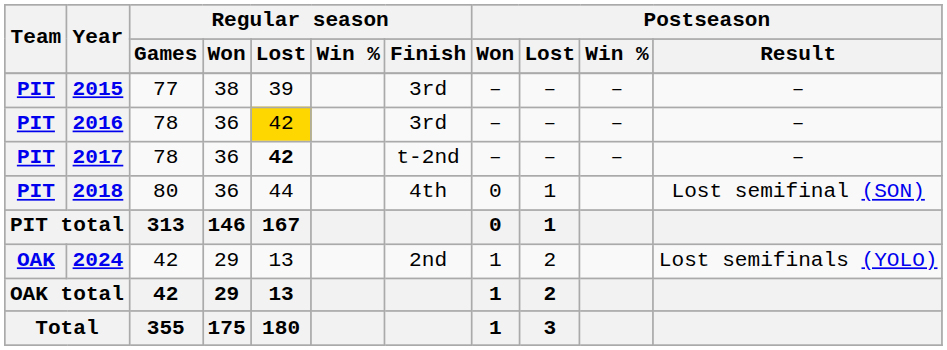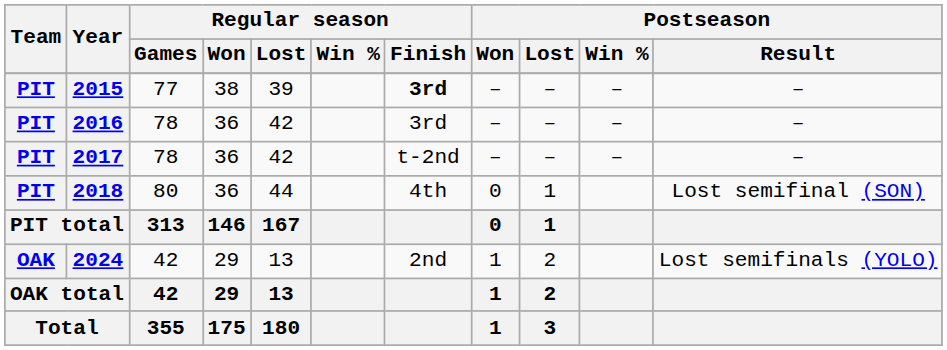(428, 90) normal -> (428, 90) bold
(281, 125) gold background -> (281, 125) no background
(281, 159) bold -> (281, 159) normal
